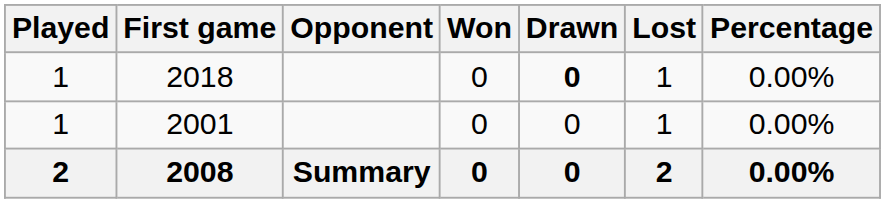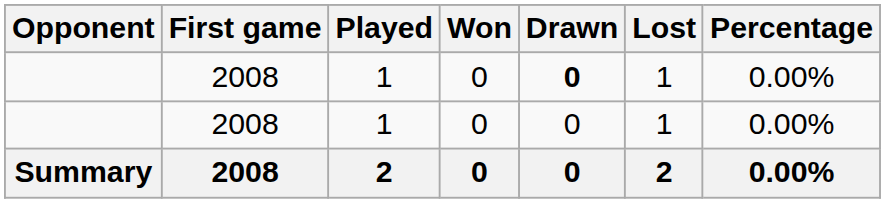columns swapped: (362, 28) <-> (61, 28)
(200, 76) 2018 -> (245, 76) 2008
(200, 124) 2001 -> (245, 124) 2008
